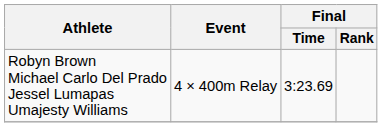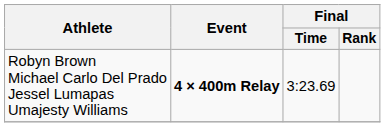(226, 86) normal -> (227, 86) bold
